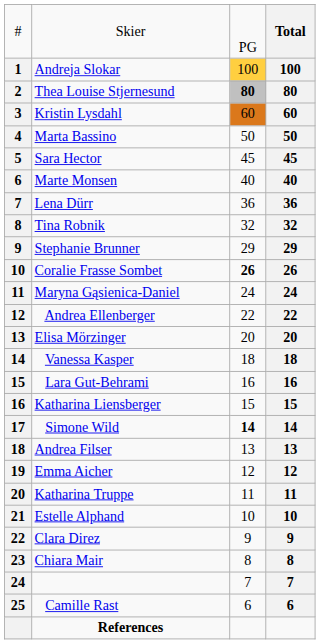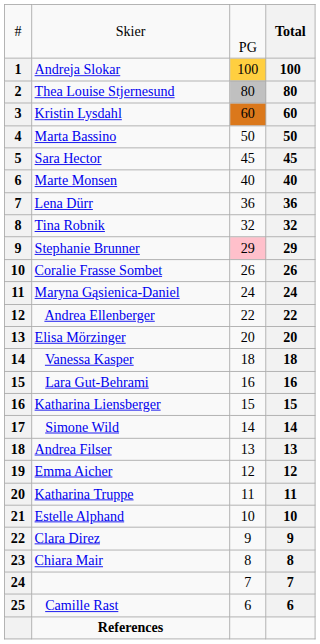(248, 92) bold -> (248, 92) normal
(248, 248) no background -> (248, 248) pink background
(248, 270) bold -> (248, 270) normal
(248, 426) bold -> (248, 426) normal
